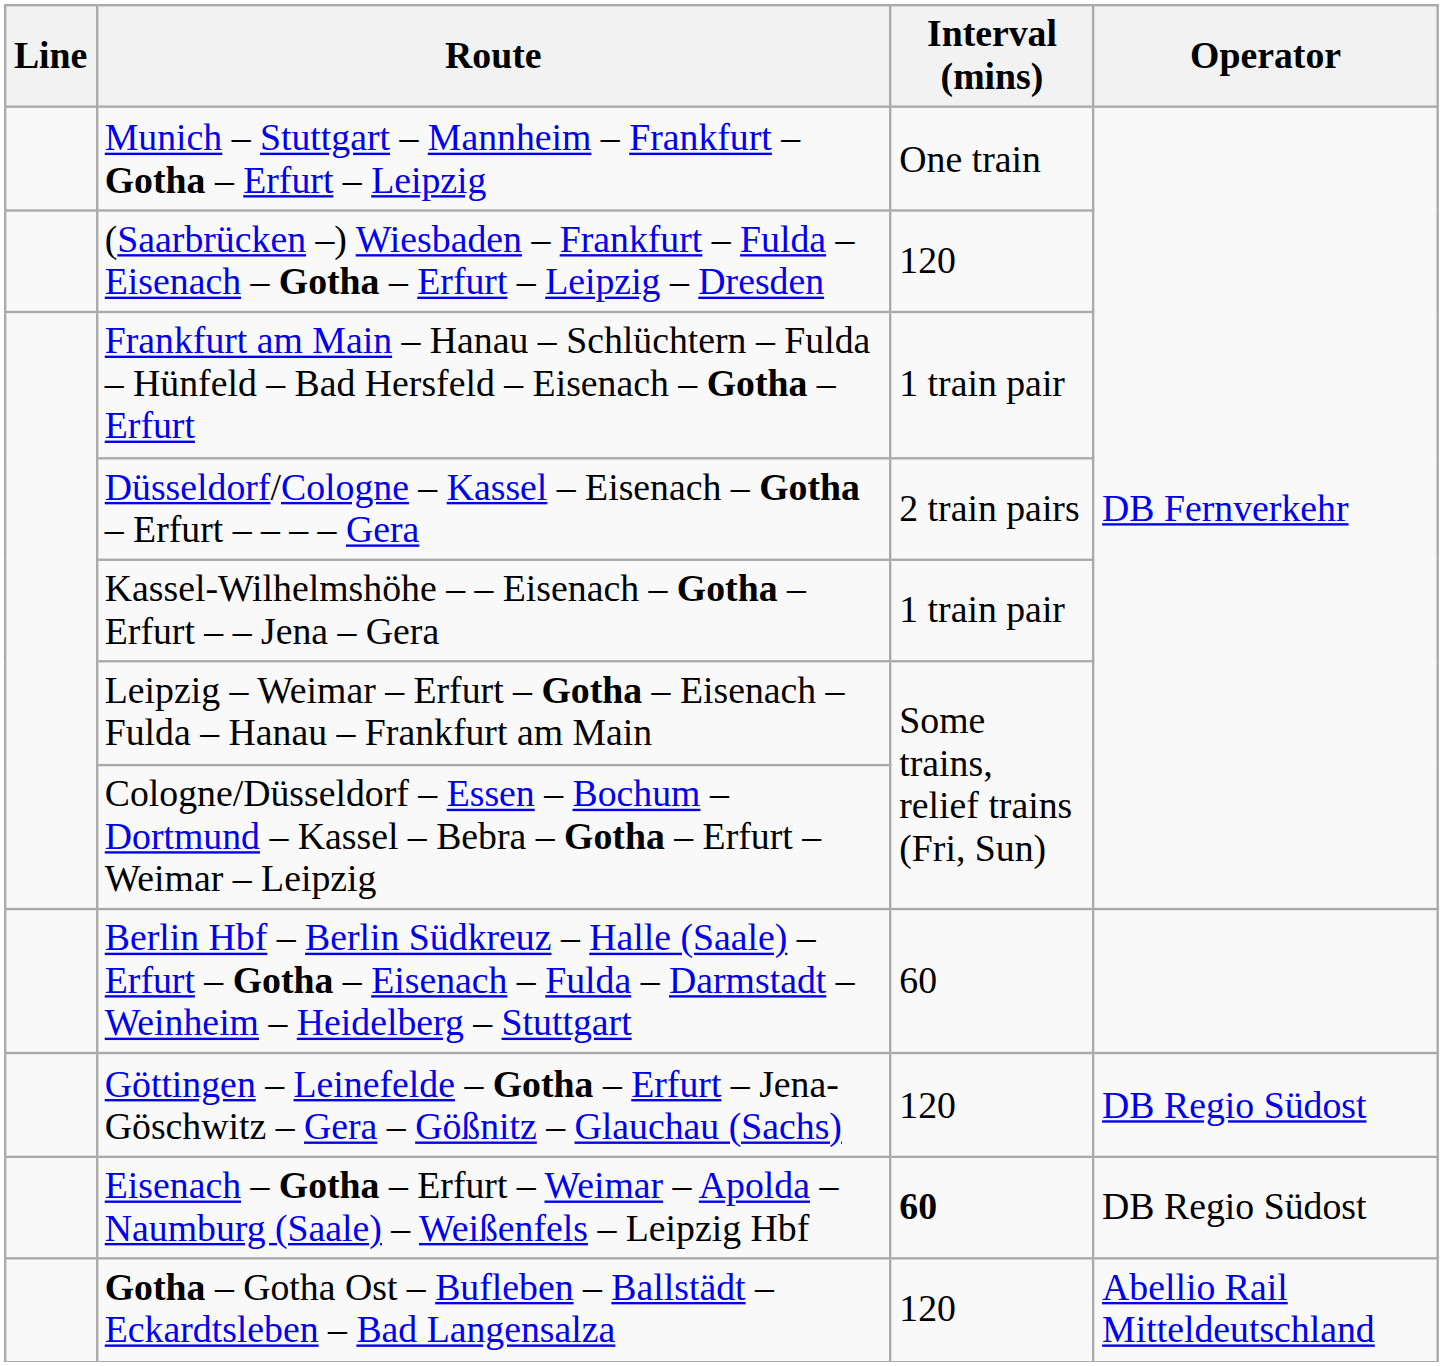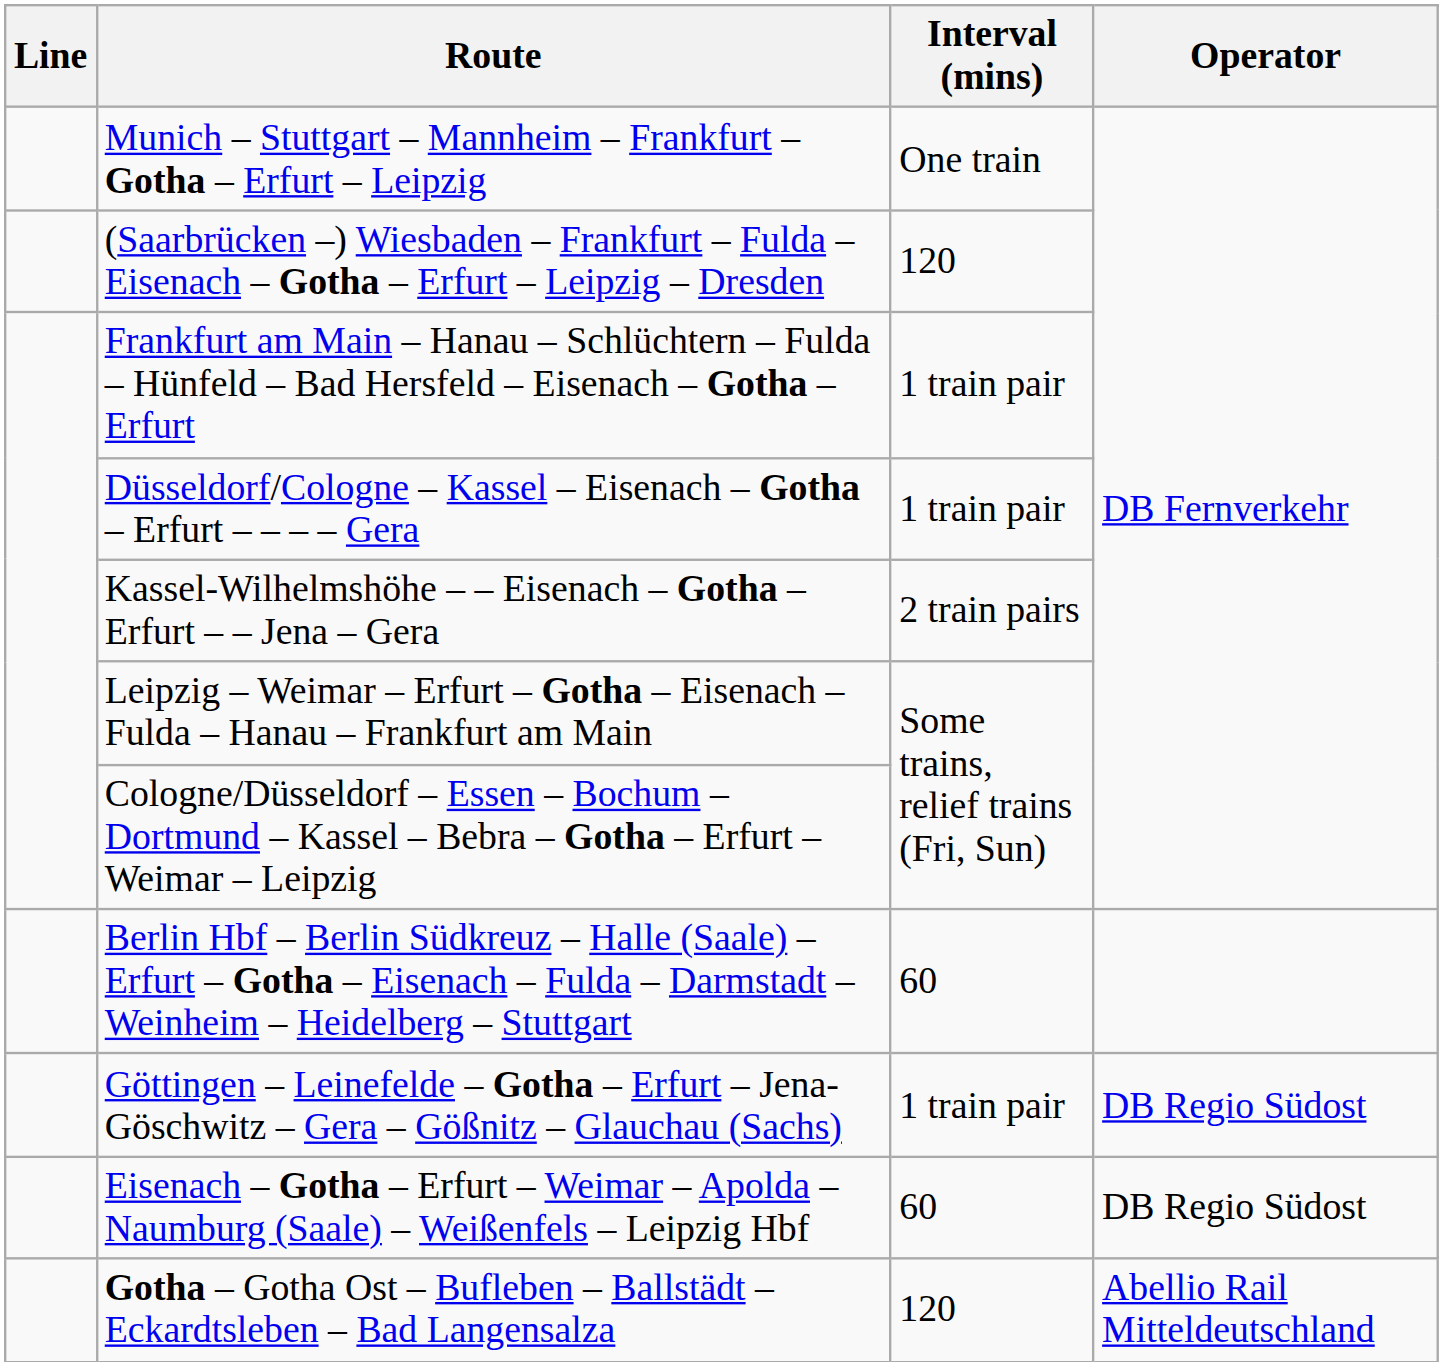(989, 507) 2 train pairs -> (982, 507) 1 train pair
(982, 609) 1 train pair -> (989, 609) 2 train pairs
(928, 1104) 120 -> (982, 1104) 1 train pair
(918, 1206) bold -> (918, 1206) normal
